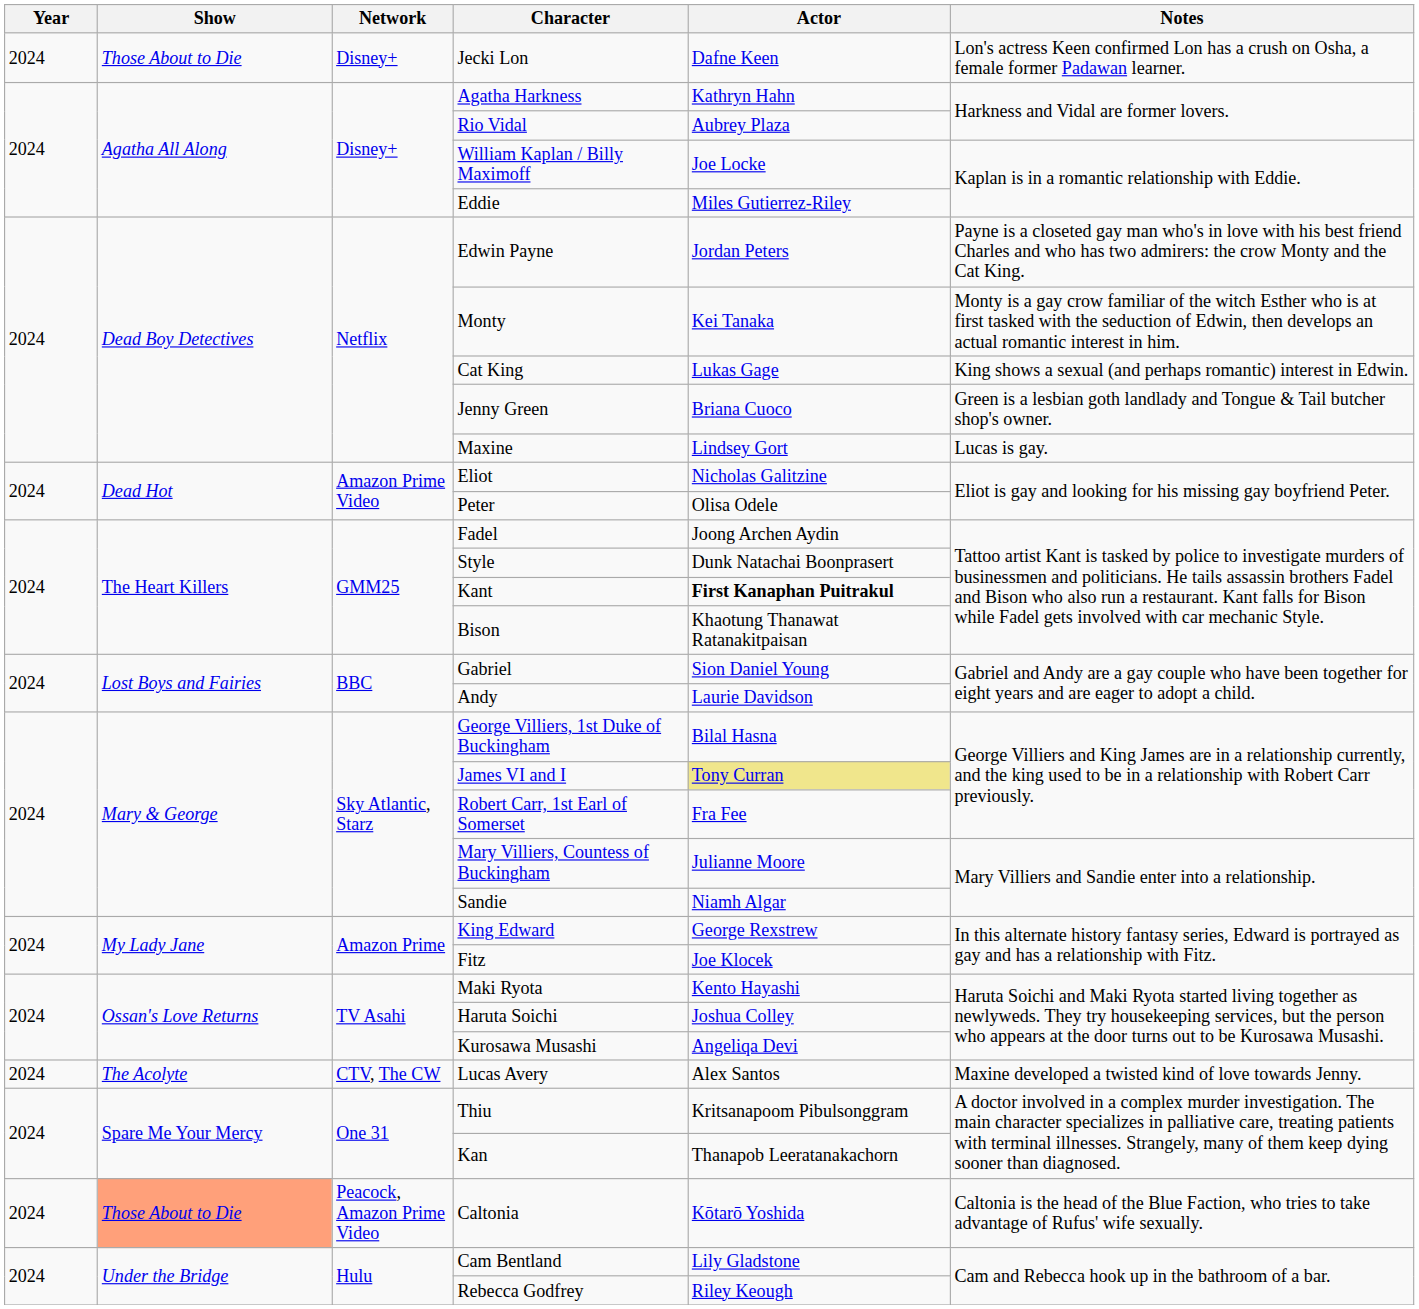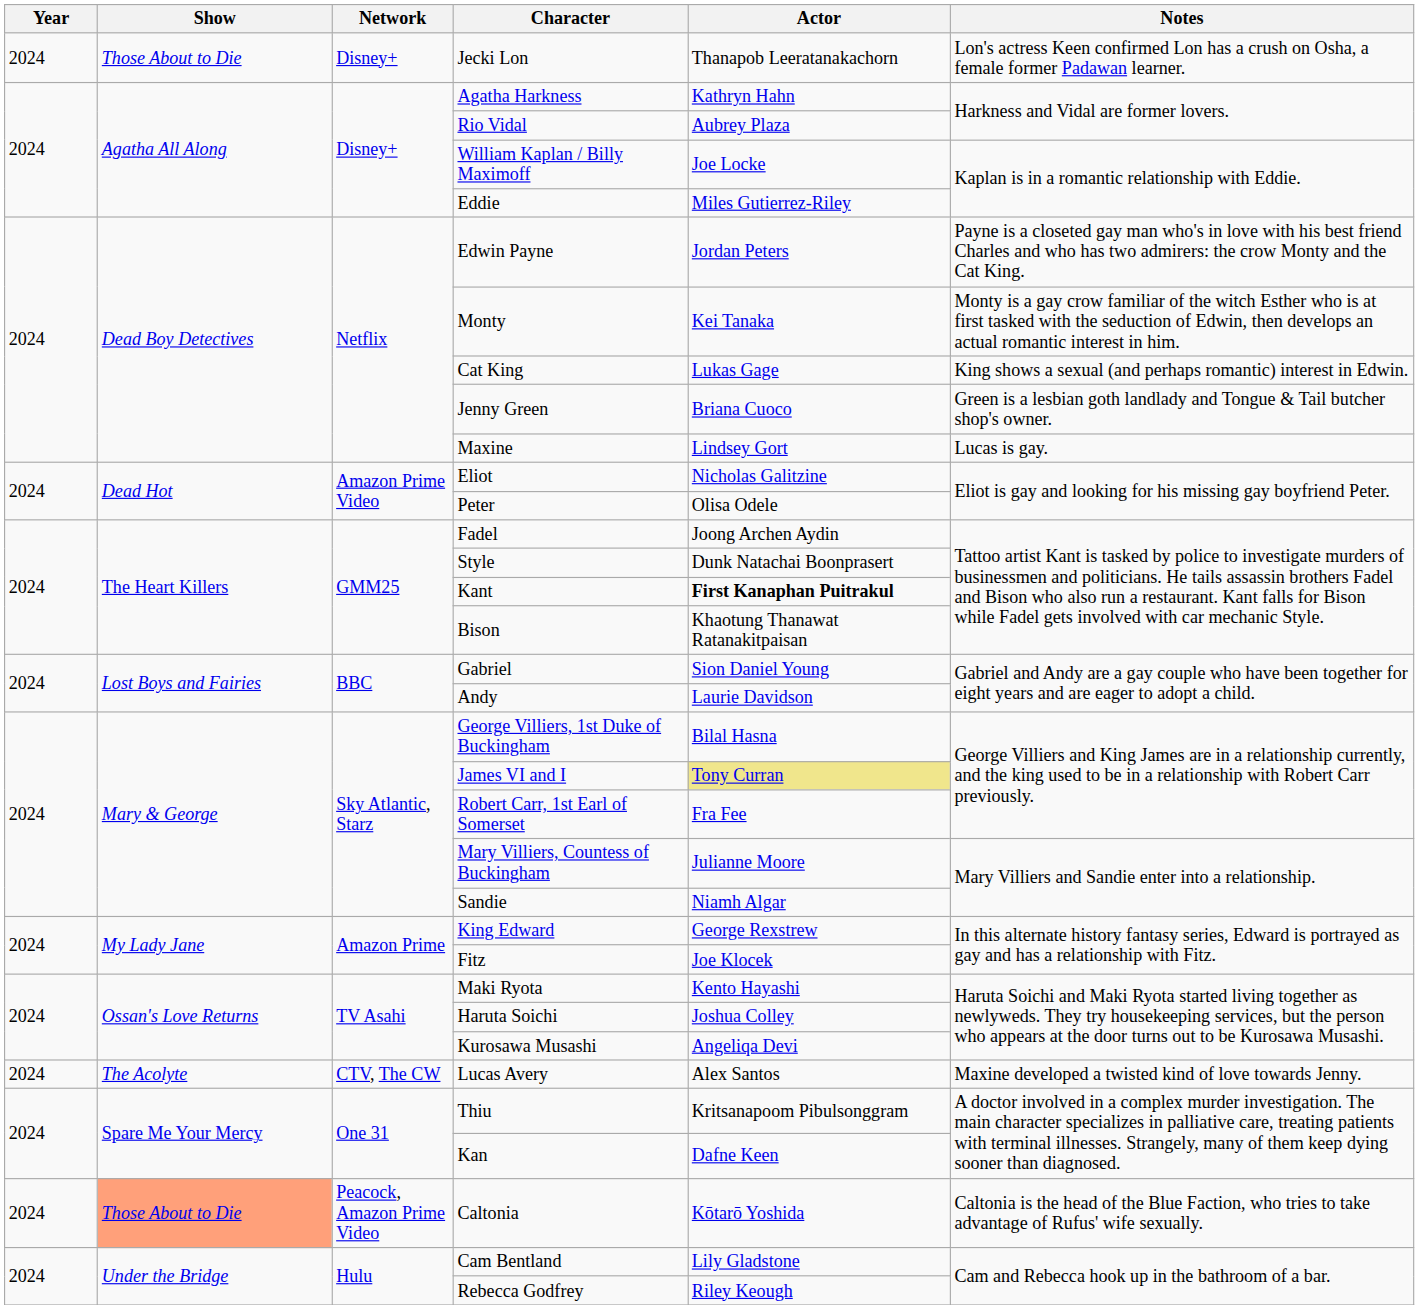(735, 57) Dafne Keen -> (795, 57) Thanapob Leeratanakachorn
(795, 1155) Thanapob Leeratanakachorn -> (735, 1155) Dafne Keen
